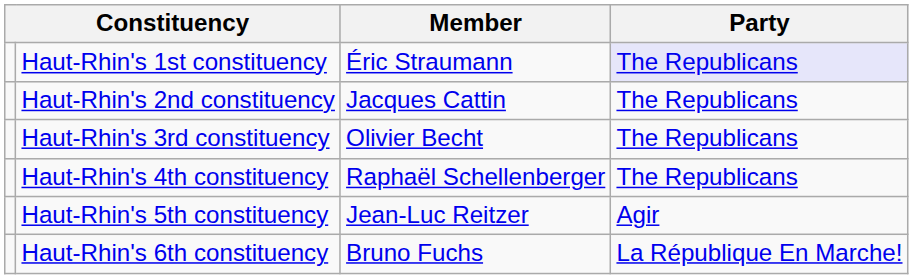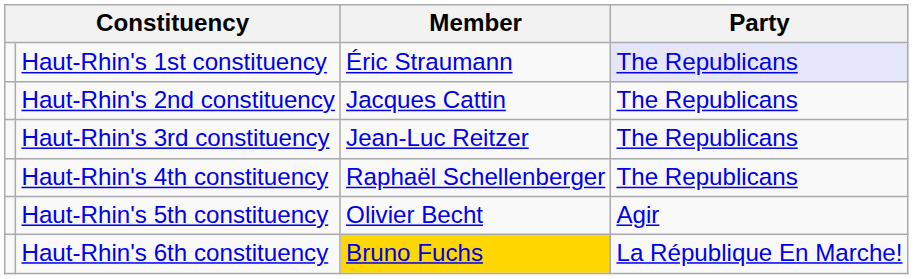(415, 138) Olivier Becht -> (437, 138) Jean-Luc Reitzer
(437, 215) Jean-Luc Reitzer -> (415, 215) Olivier Becht
(415, 253) no background -> (415, 253) gold background
